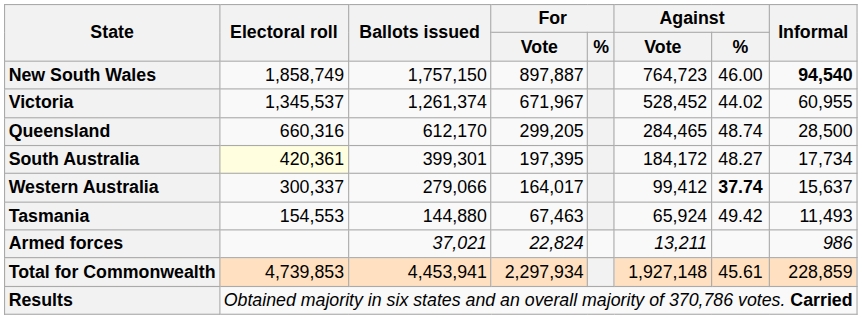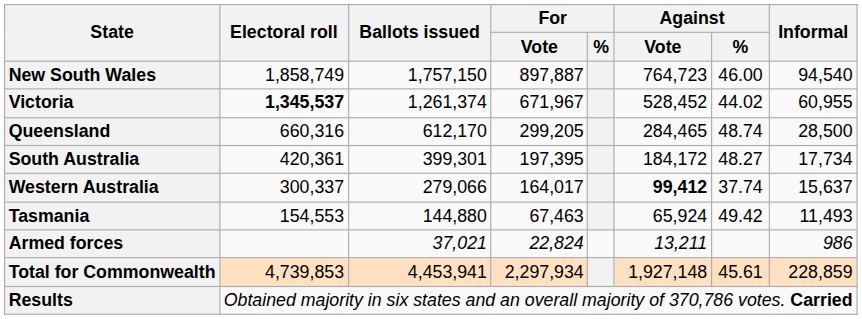(825, 74) bold -> (825, 74) normal
(305, 103) normal -> (305, 103) bold
(312, 159) lightyellow background -> (312, 159) no background
(680, 187) normal -> (680, 187) bold
(740, 187) bold -> (740, 187) normal
